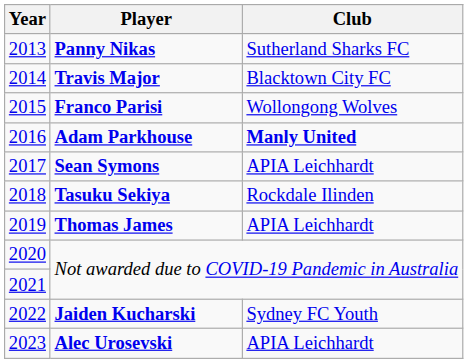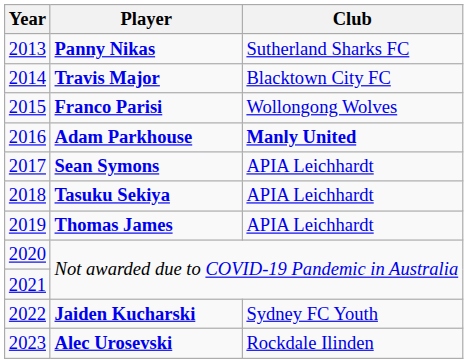(310, 195) Rockdale Ilinden -> (310, 195) APIA Leichhardt
(310, 343) APIA Leichhardt -> (310, 343) Rockdale Ilinden
